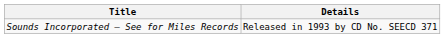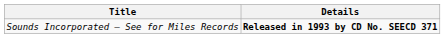(340, 26) normal -> (340, 26) bold
